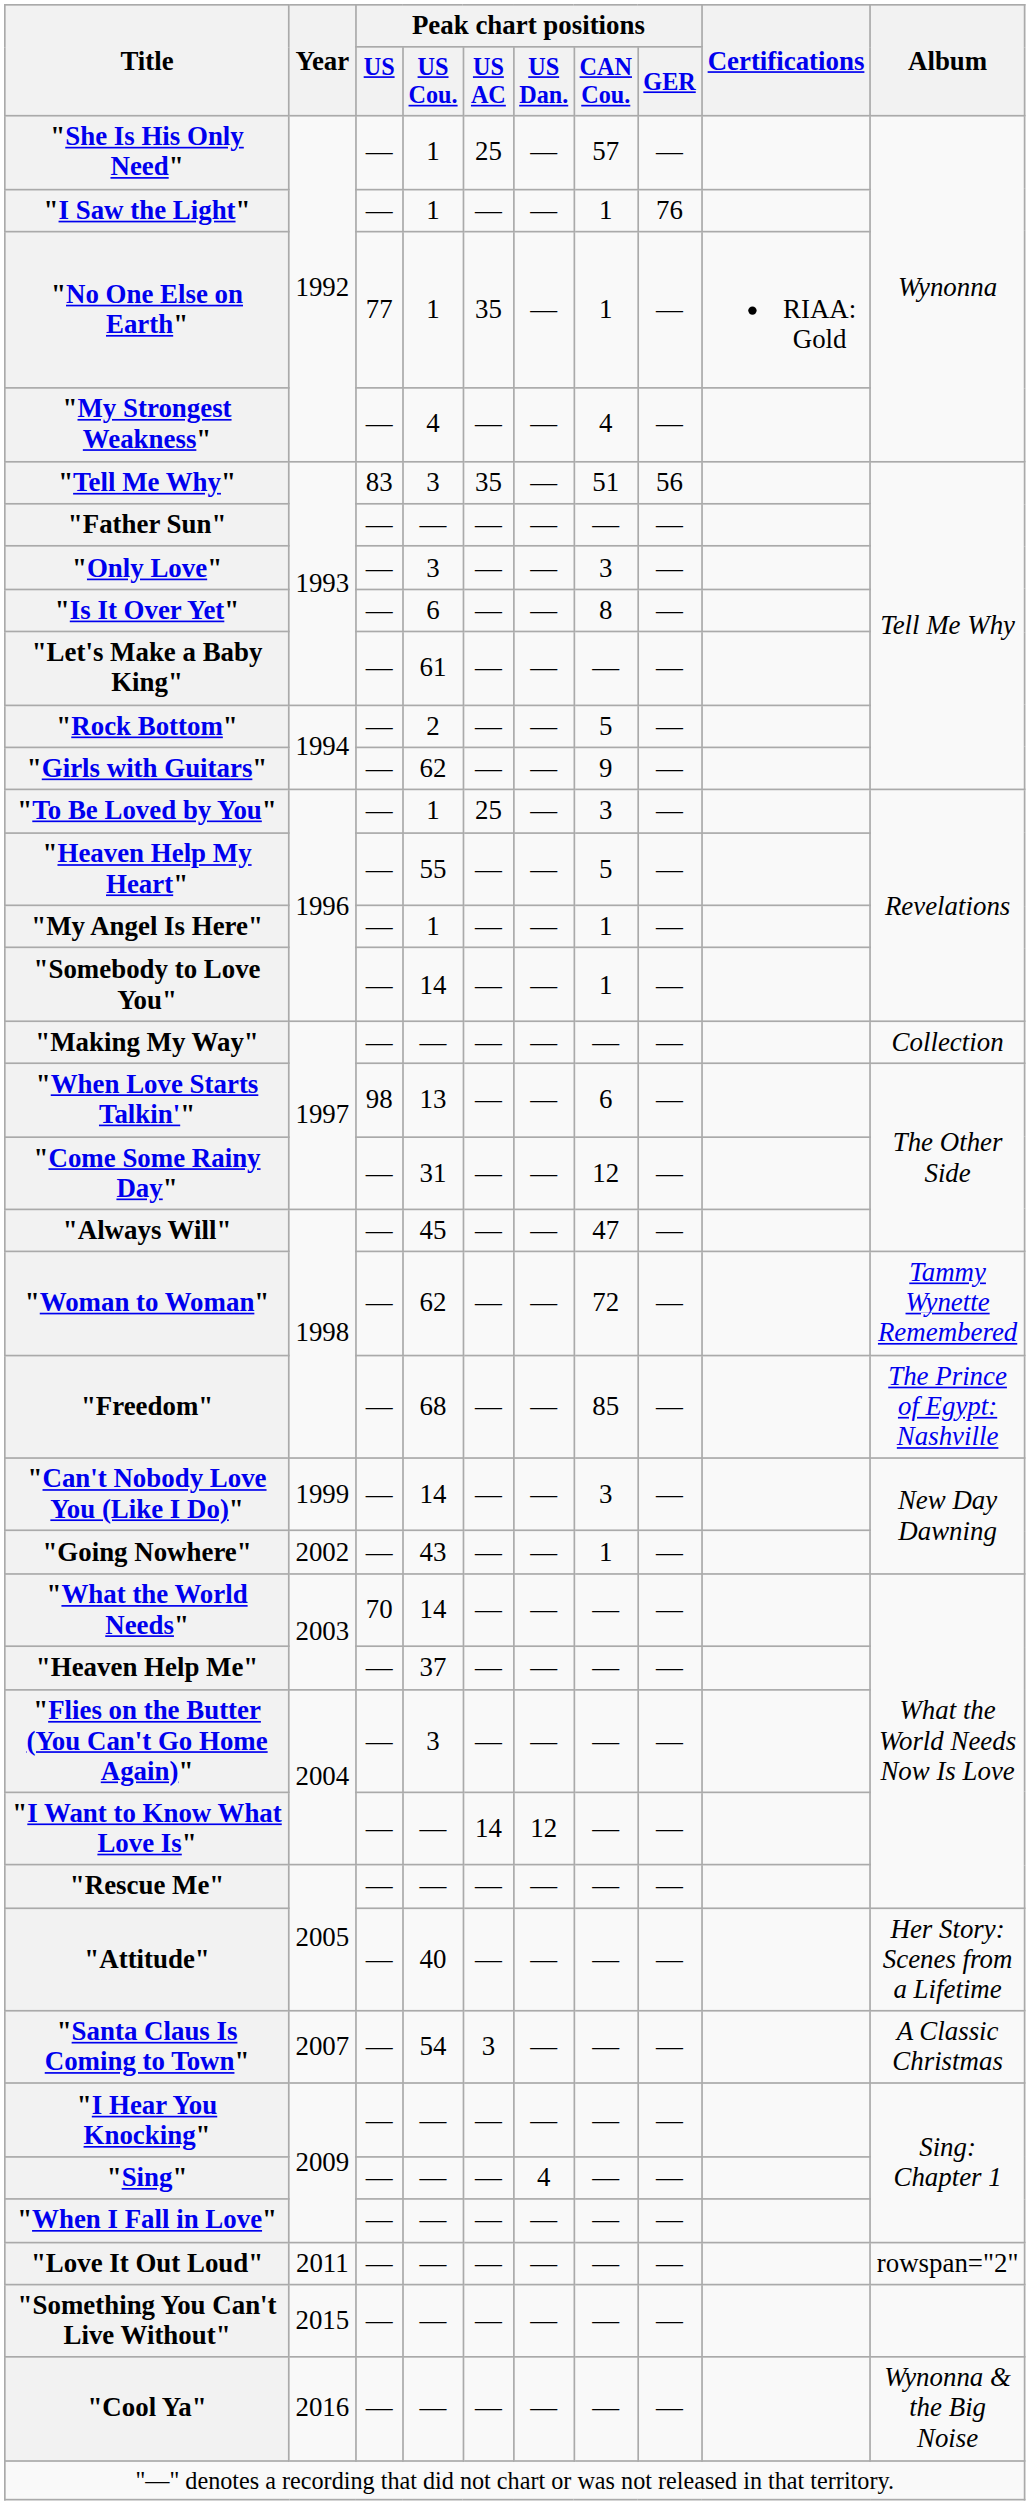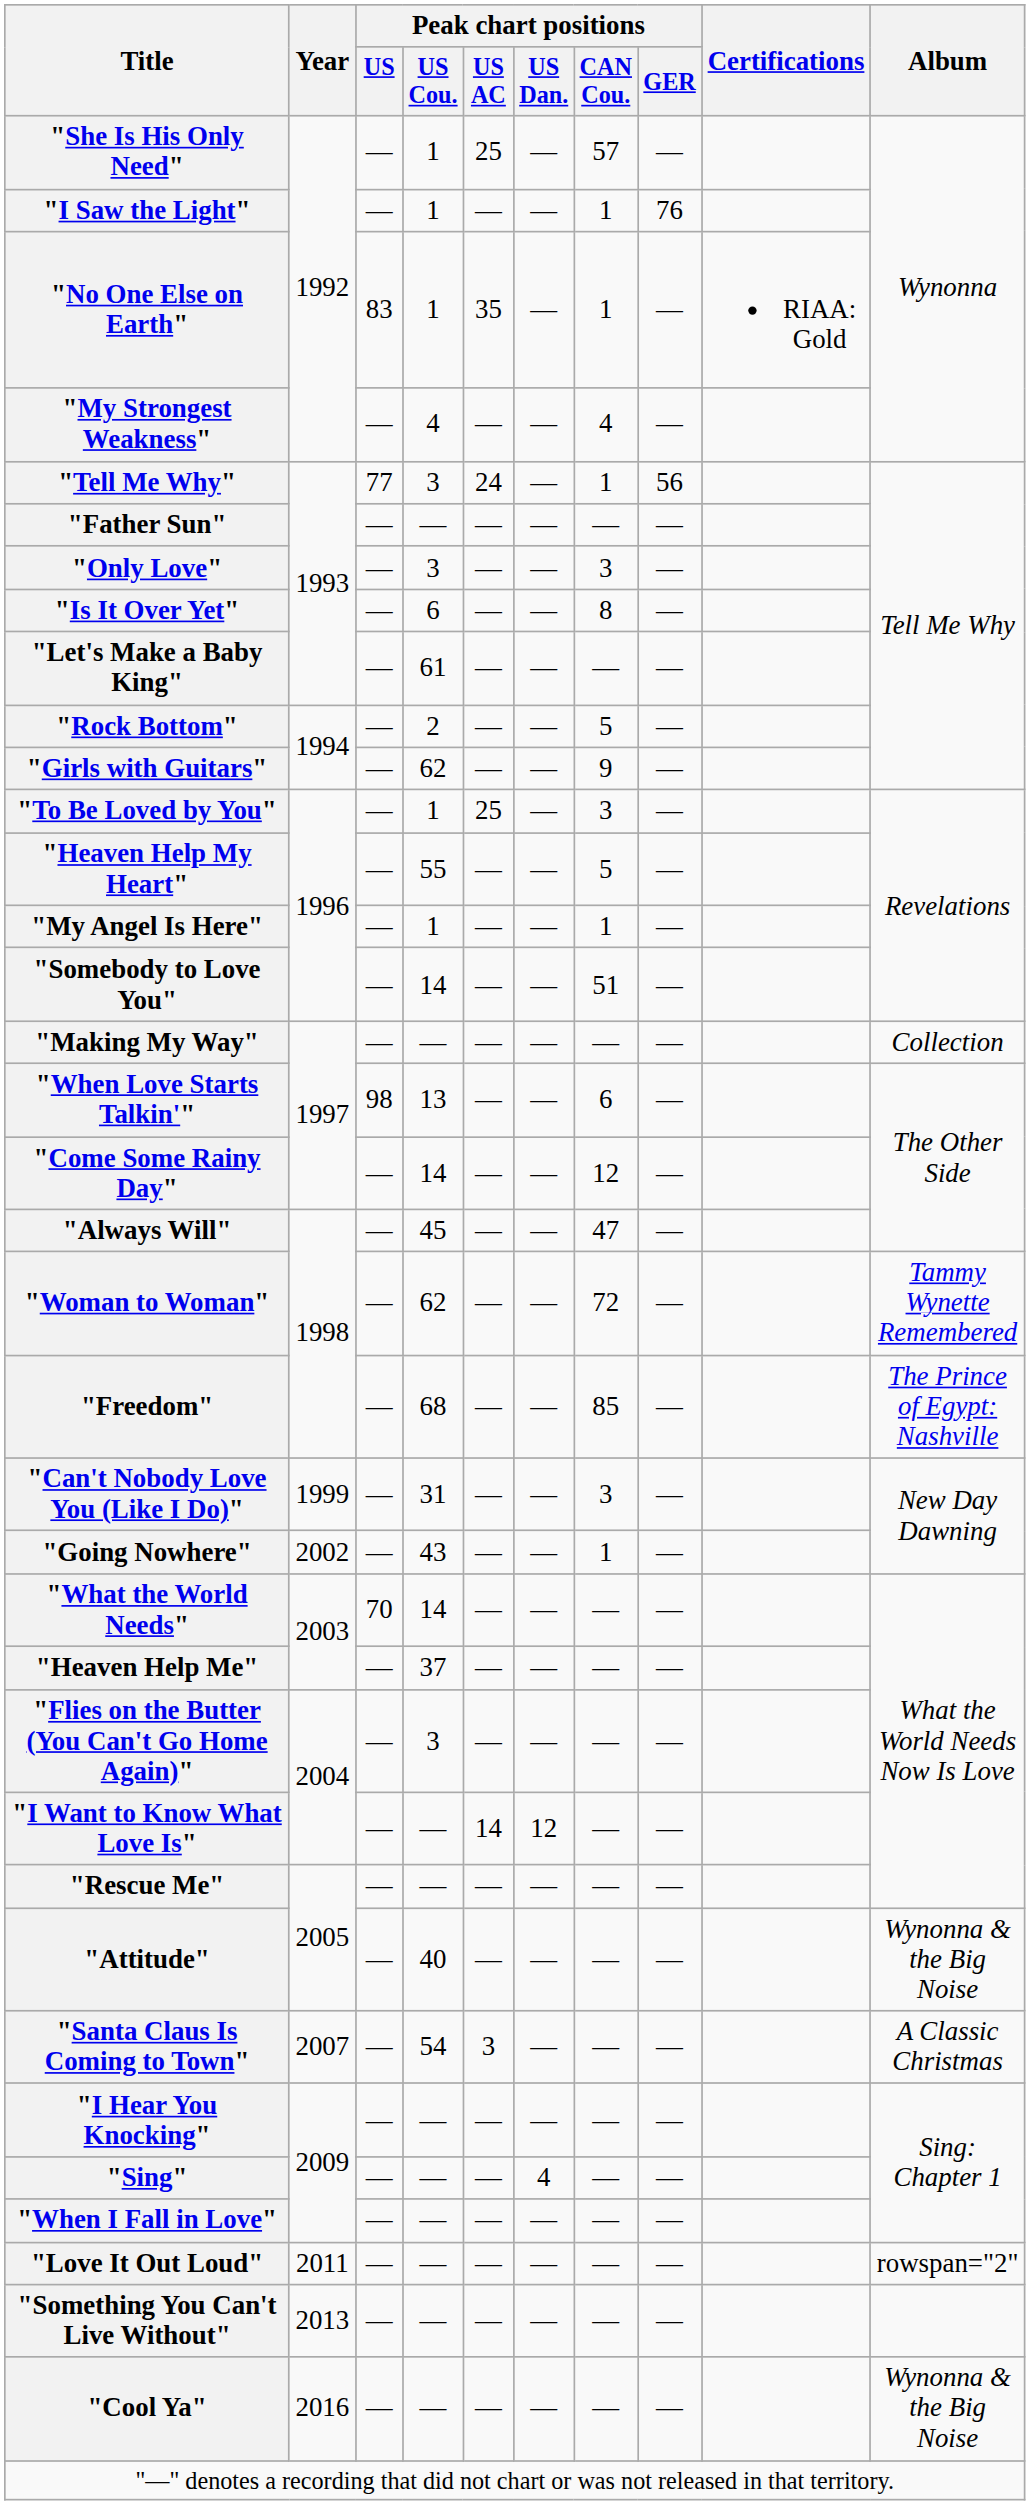(379, 309) 77 -> (379, 309) 83
(379, 482) 83 -> (379, 482) 77
(488, 482) 35 -> (488, 482) 24
(606, 482) 51 -> (606, 482) 1
(606, 984) 1 -> (606, 984) 51
(433, 1172) 31 -> (433, 1172) 14
(433, 1494) 14 -> (433, 1494) 31
(948, 1958) Her Story: Scenes from a Lifetime -> (948, 1958) Wynonna & the Big Noise
(322, 2320) 2015 -> (322, 2320) 2013
